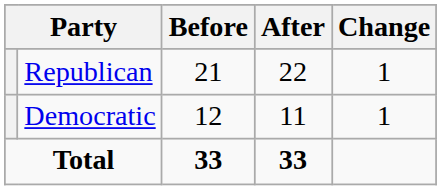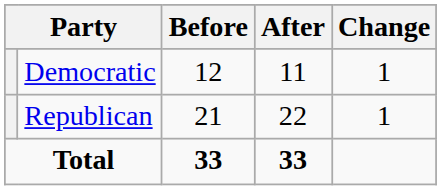rows swapped: (88, 71) <-> (90, 116)
